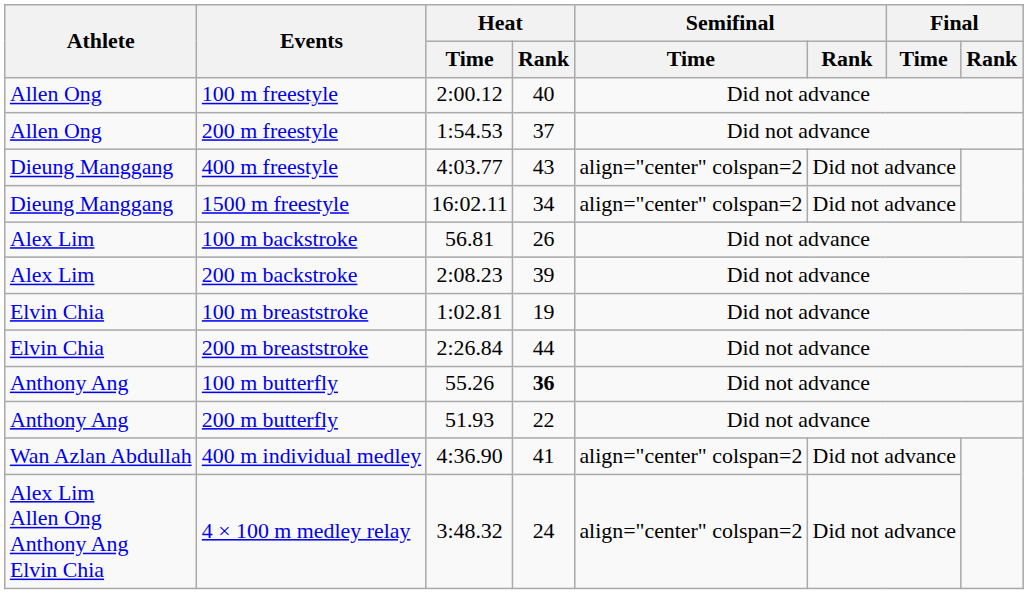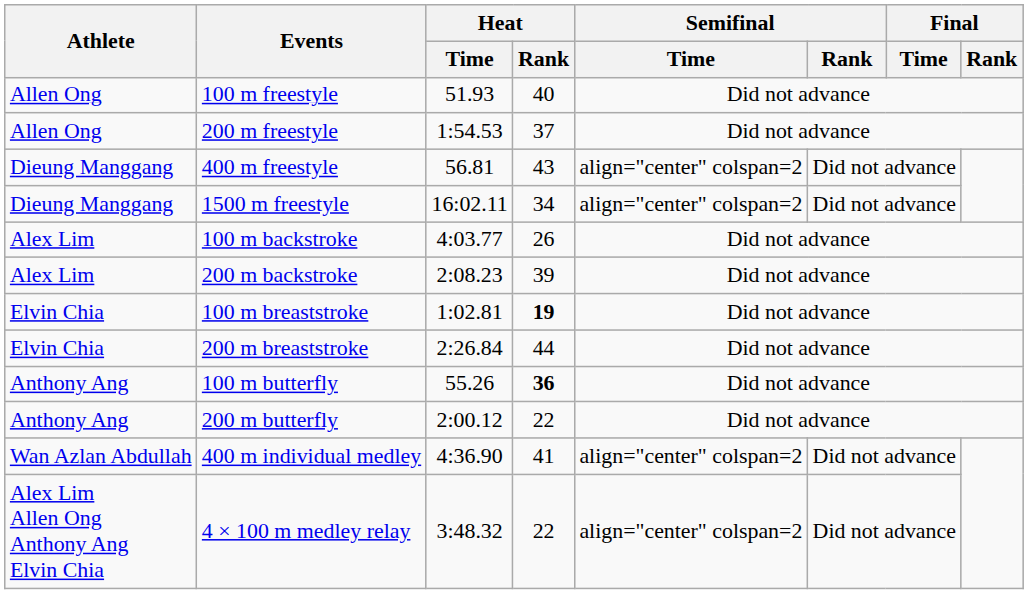(470, 95) 2:00.12 -> (470, 95) 51.93
(470, 167) 4:03.77 -> (470, 167) 56.81
(470, 239) 56.81 -> (470, 239) 4:03.77
(544, 311) normal -> (544, 311) bold
(470, 420) 51.93 -> (470, 420) 2:00.12
(544, 531) 24 -> (544, 531) 22
